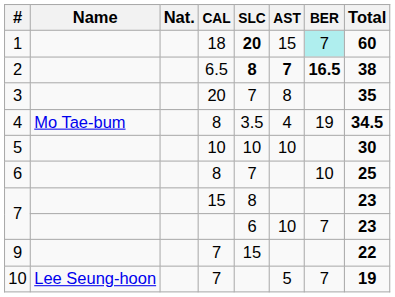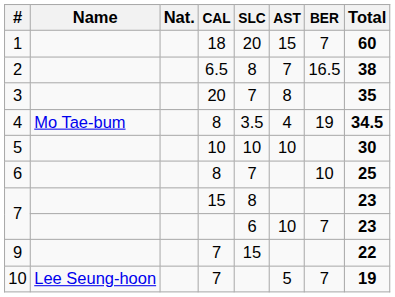(252, 43) bold -> (252, 43) normal
(324, 43) paleturquoise background -> (324, 43) no background
(252, 69) bold -> (252, 69) normal
(287, 69) bold -> (287, 69) normal
(324, 69) bold -> (324, 69) normal
